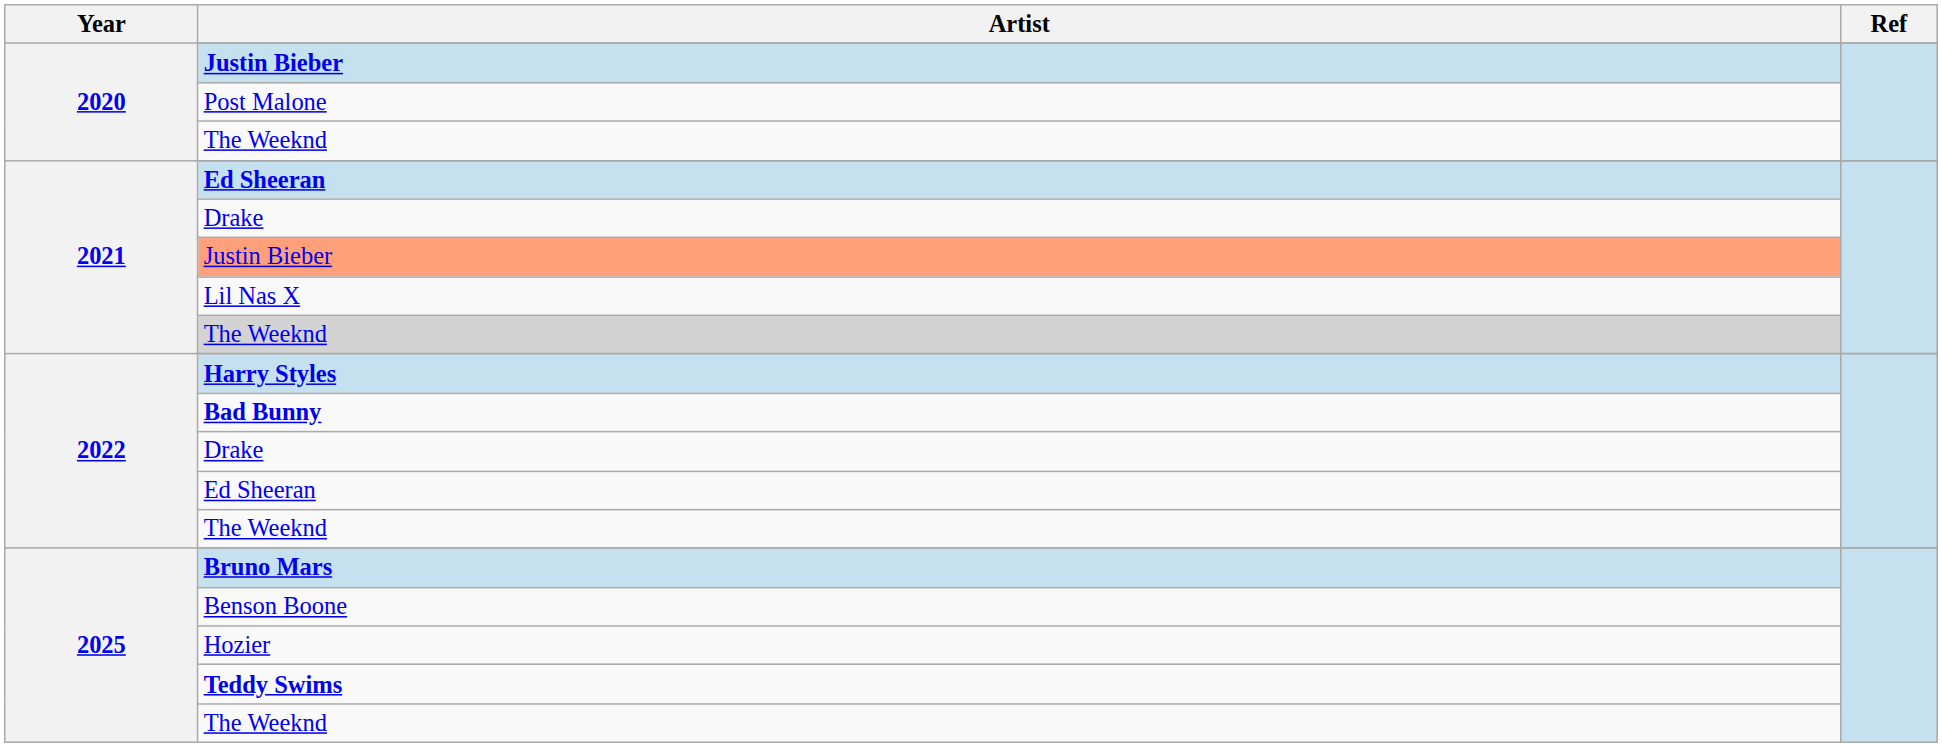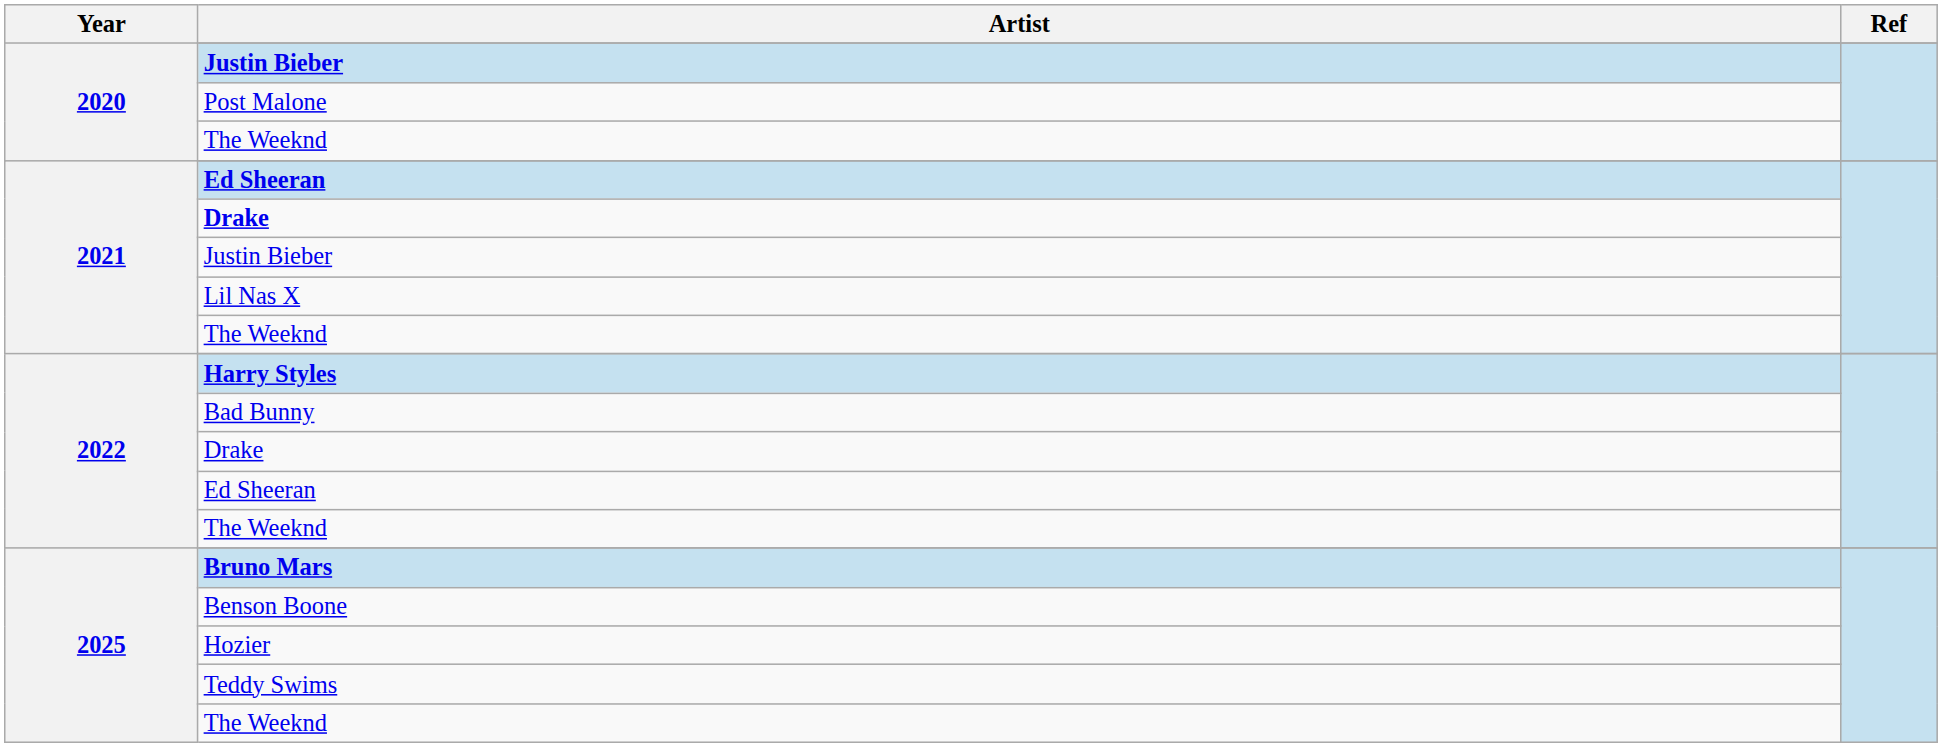(234, 218) normal -> (236, 218) bold
(268, 256) lightsalmon background -> (268, 256) no background
(265, 334) lightgrey background -> (265, 334) no background
(262, 412) bold -> (259, 412) normal
(273, 683) bold -> (270, 683) normal
